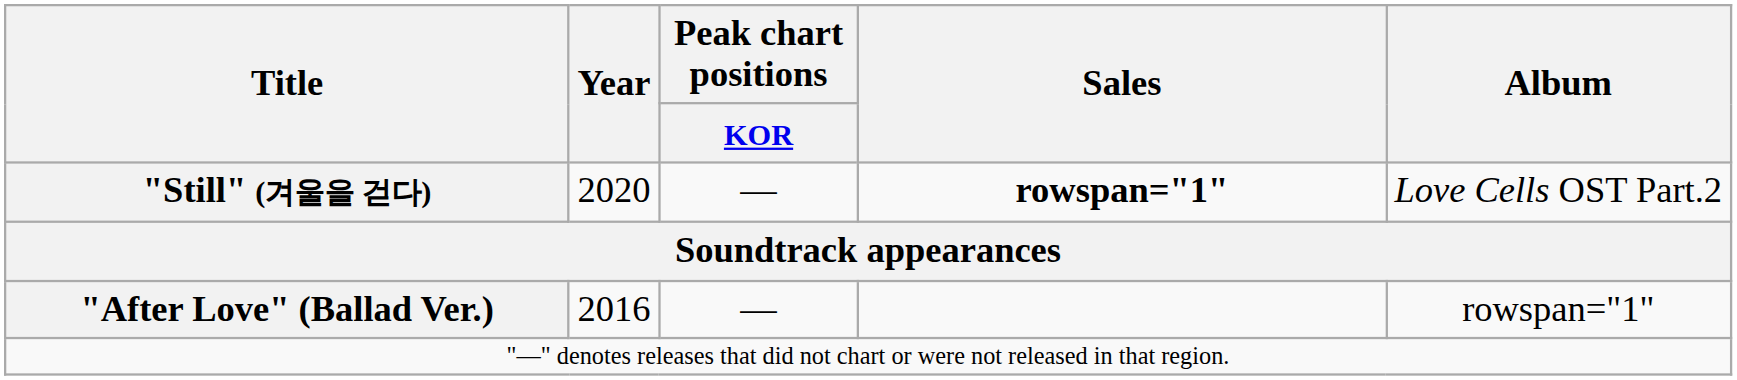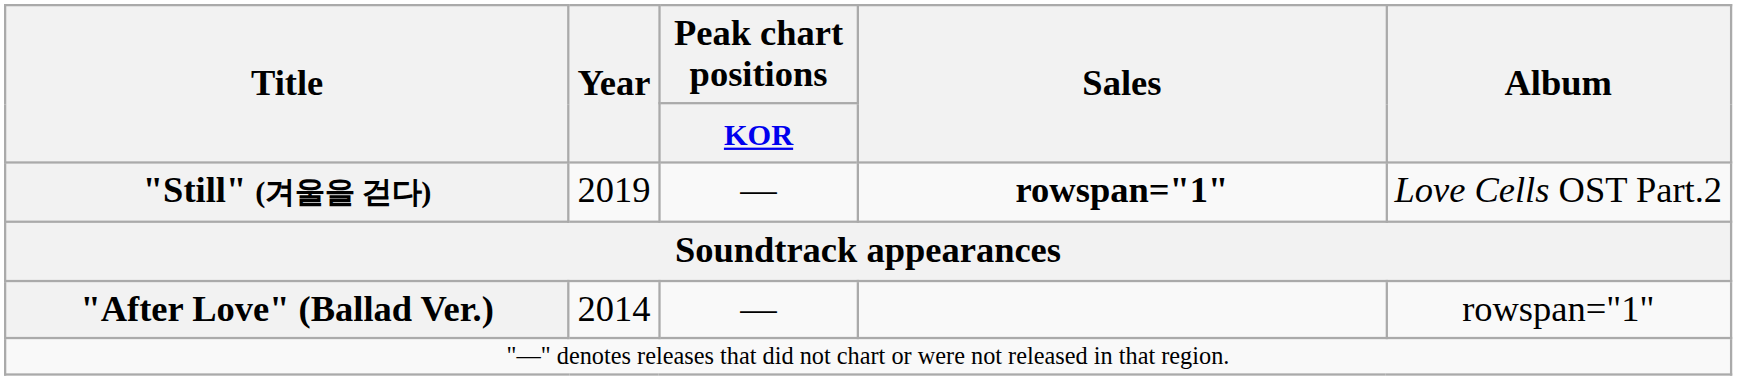(614, 191) 2020 -> (614, 191) 2019
(614, 308) 2016 -> (614, 308) 2014
